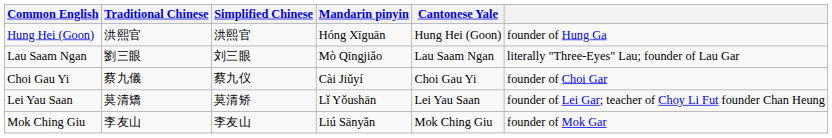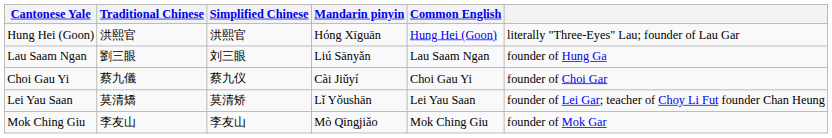columns swapped: (53, 14) <-> (458, 14)
(557, 34) founder of Hung Ga -> (623, 34) literally "Three-Eyes" Lau; founder of Lau Gar
(350, 56) Mò Qīngjiǎo -> (342, 56) Liú Sānyǎn
(623, 56) literally "Three-Eyes" Lau; founder of Lau Gar -> (557, 56) founder of Hung Ga
(347, 122) Liú Sānyǎn -> (346, 122) Mò Qīngjiǎo
